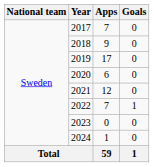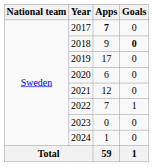(106, 28) normal -> (106, 28) bold
(134, 43) normal -> (134, 43) bold
